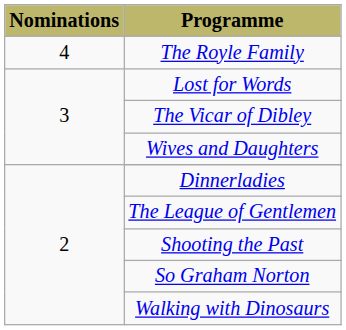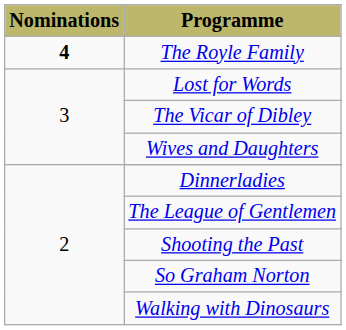(64, 52) normal -> (64, 52) bold
